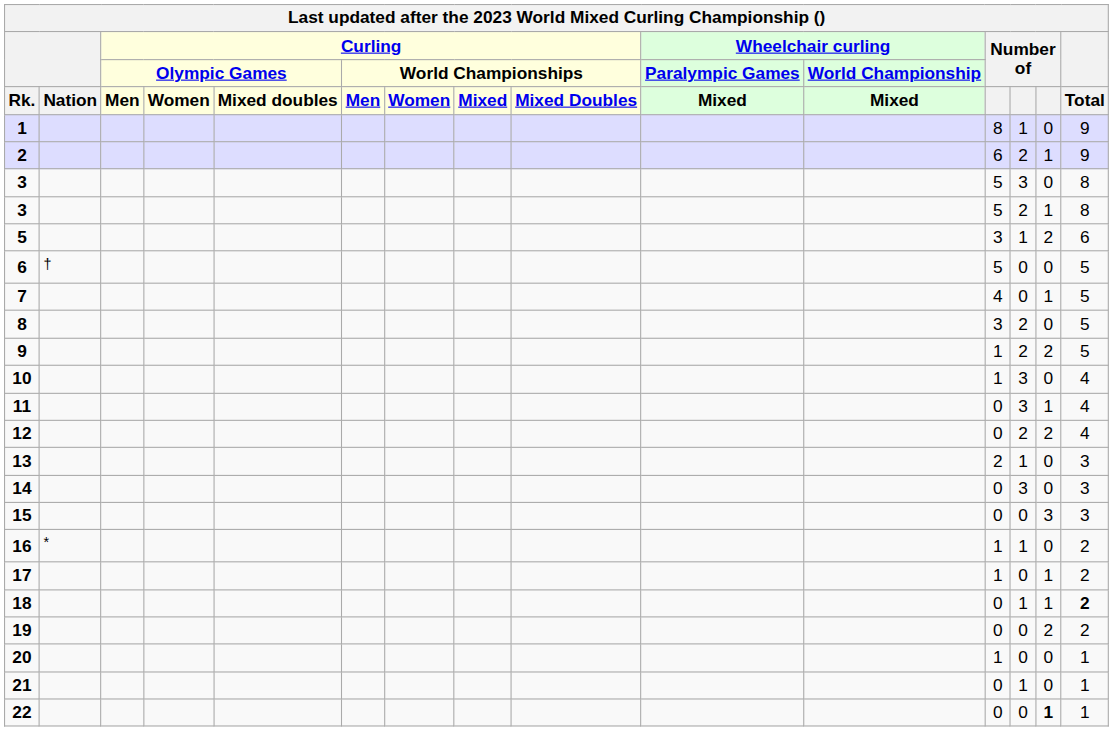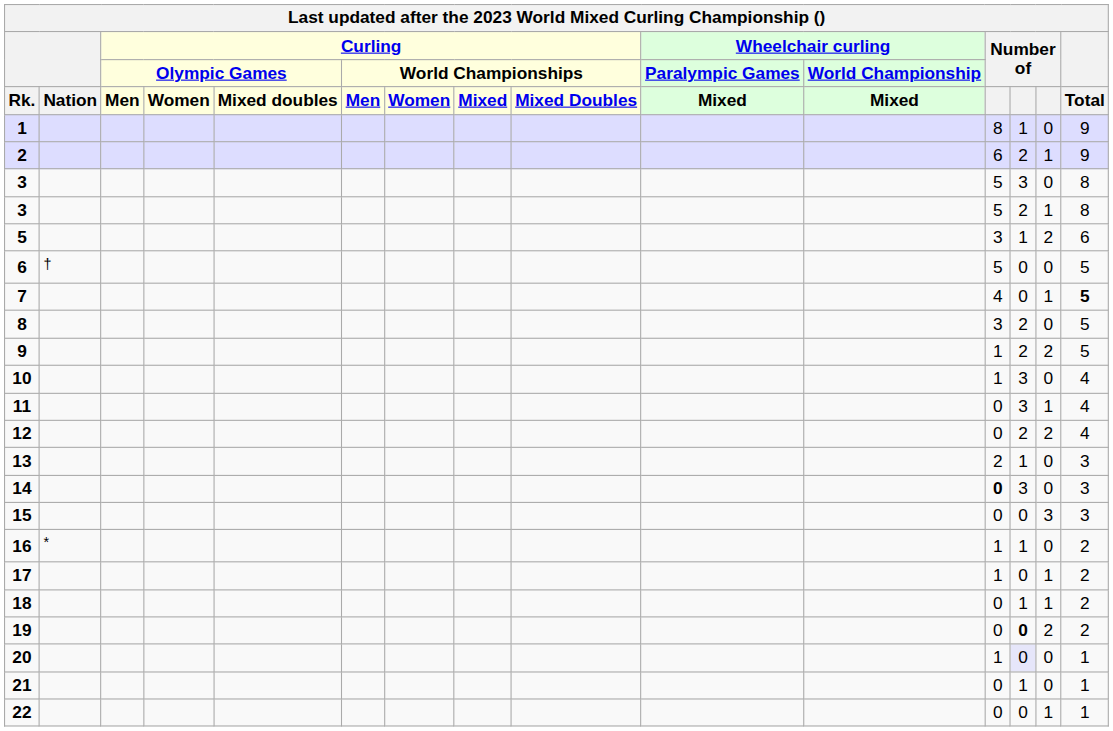(1085, 296) normal -> (1085, 296) bold
(998, 488) normal -> (998, 488) bold
(1085, 603) bold -> (1085, 603) normal
(1023, 630) normal -> (1023, 630) bold
(1023, 657) no background -> (1023, 657) lavender background
(1048, 712) bold -> (1048, 712) normal
